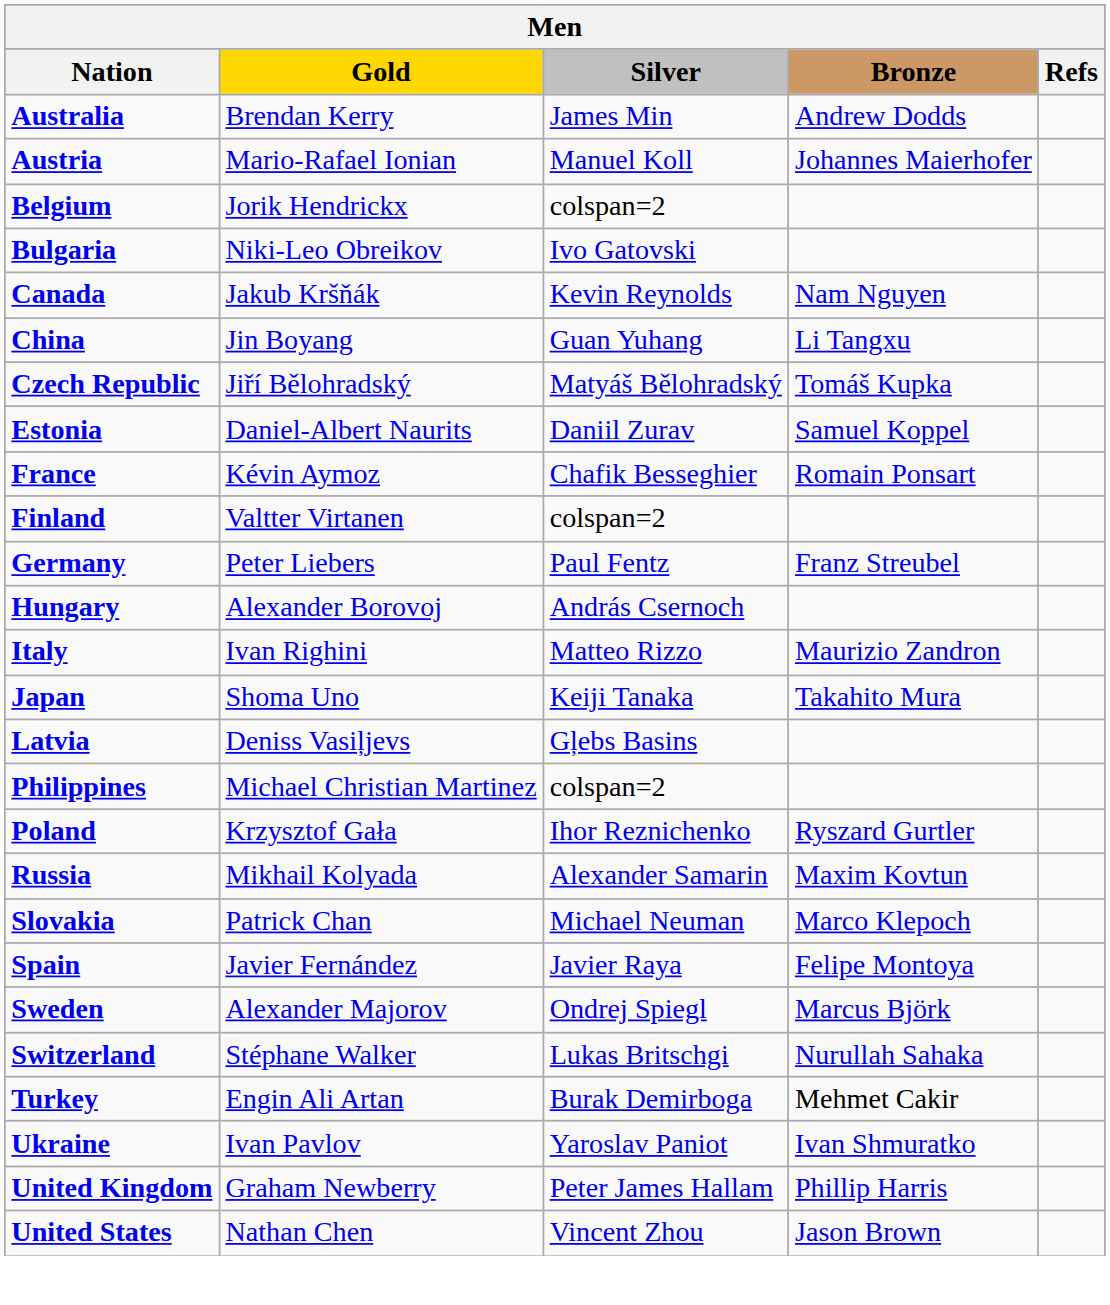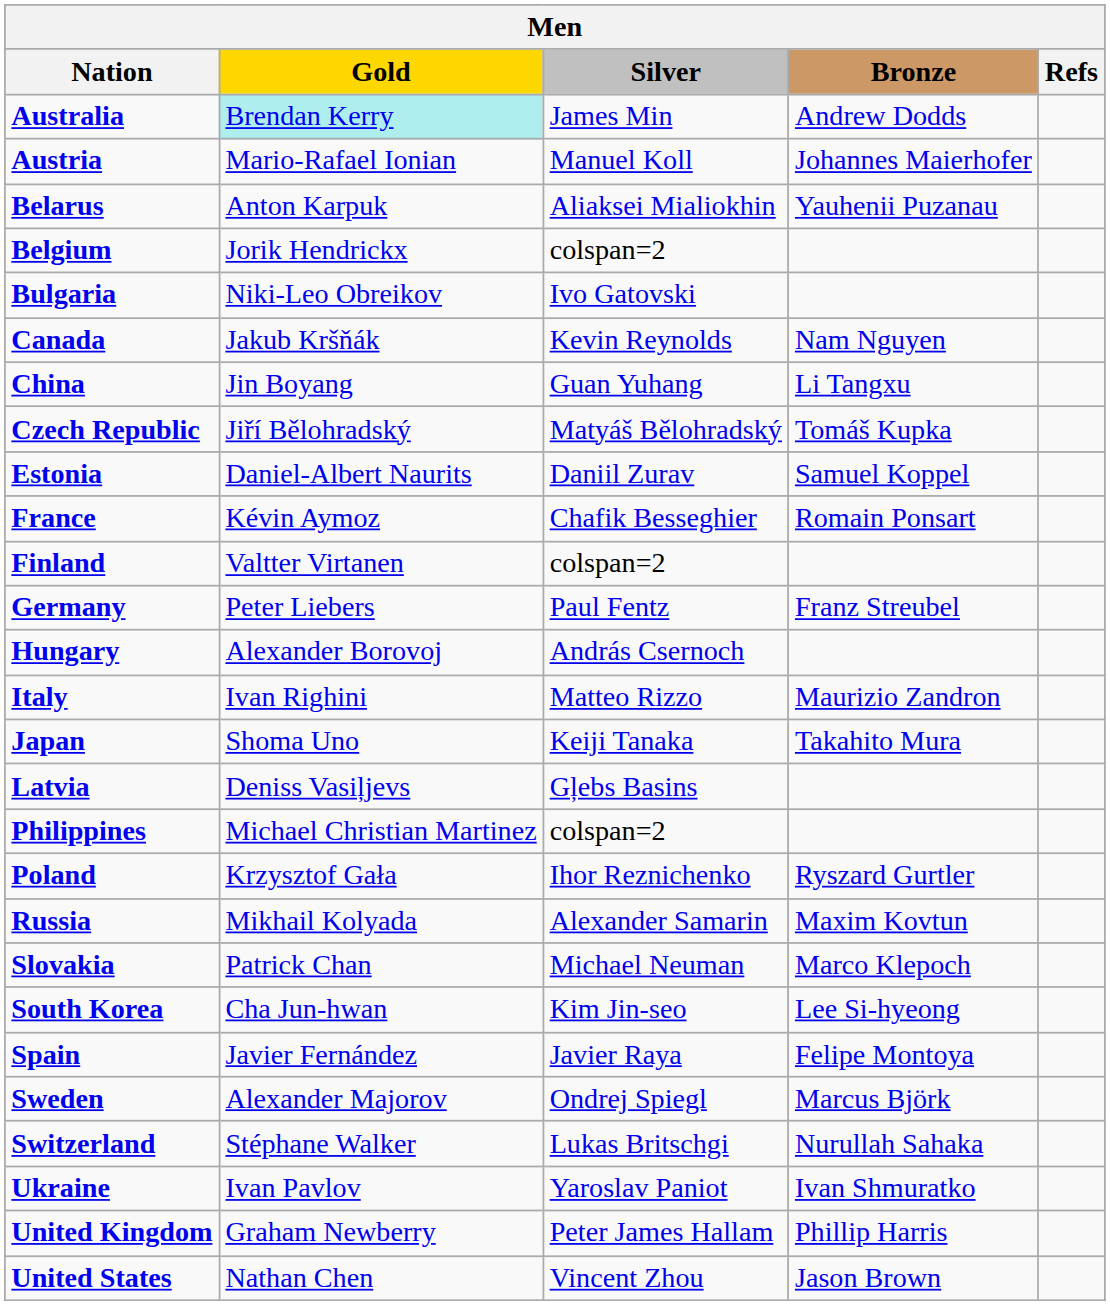(309, 116) no background -> (309, 116) paleturquoise background
+ row: (58, 205)
+ row: (87, 1009)
- row: (55, 1098)
